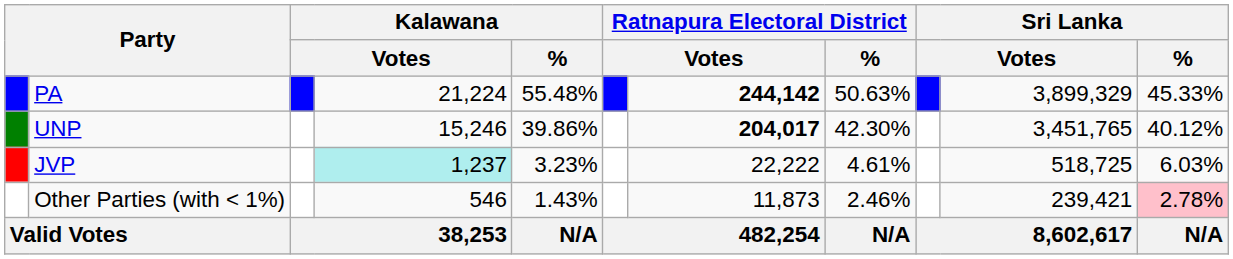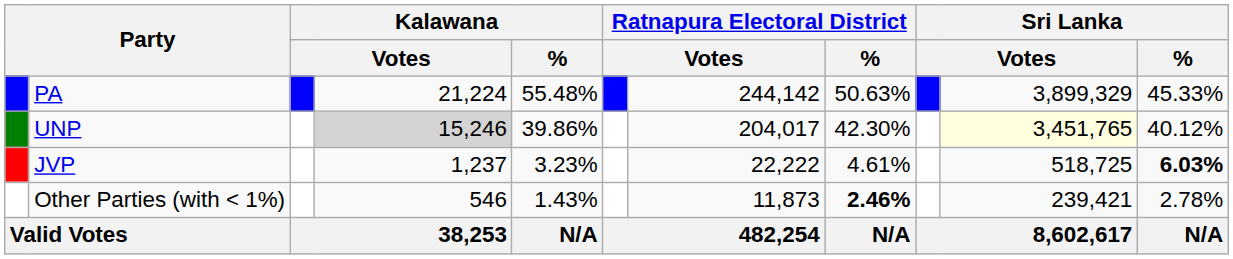(779, 93) bold -> (779, 93) normal
(473, 128) no background -> (473, 128) lightgrey background
(779, 128) bold -> (779, 128) normal
(1083, 128) no background -> (1083, 128) lightyellow background
(479, 164) paleturquoise background -> (479, 164) no background
(1191, 164) normal -> (1191, 164) bold
(879, 199) normal -> (879, 199) bold
(1191, 199) pink background -> (1191, 199) no background
